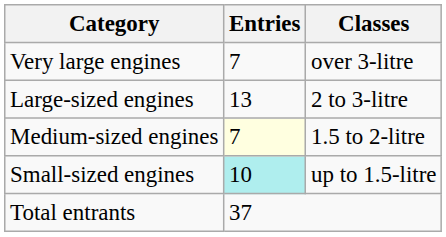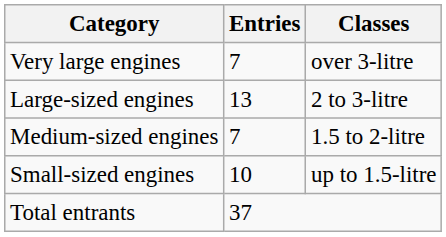(235, 137) lightyellow background -> (235, 137) no background
(240, 174) paleturquoise background -> (240, 174) no background
